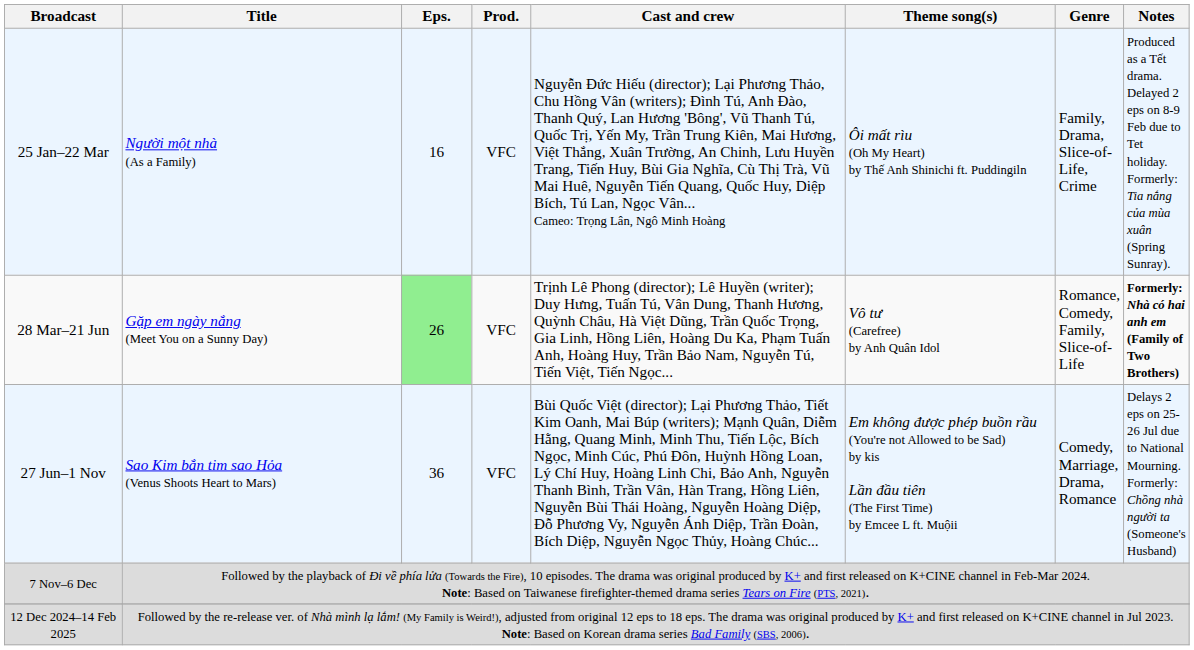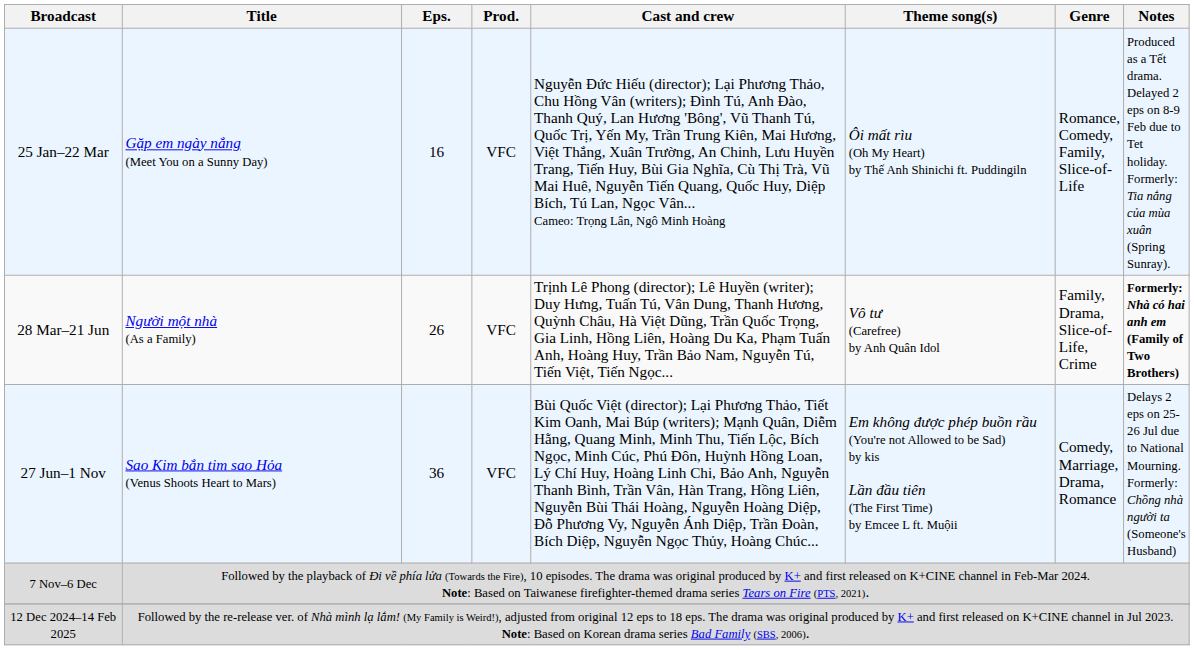(171, 151) Người một nhà (As a Family) -> (197, 151) Gặp em ngày nắng (Meet You on a Sunny Day)
(1085, 151) Family, Drama, Slice-of-Life, Crime -> (1089, 151) Romance, Comedy, Family, Slice-of-Life
(197, 329) Gặp em ngày nắng (Meet You on a Sunny Day) -> (171, 329) Người một nhà (As a Family)
(437, 329) lightgreen background -> (437, 329) no background
(1089, 329) Romance, Comedy, Family, Slice-of-Life -> (1085, 329) Family, Drama, Slice-of-Life, Crime
